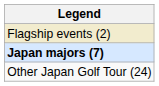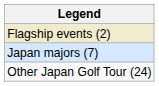(56, 53) bold -> (53, 53) normal
